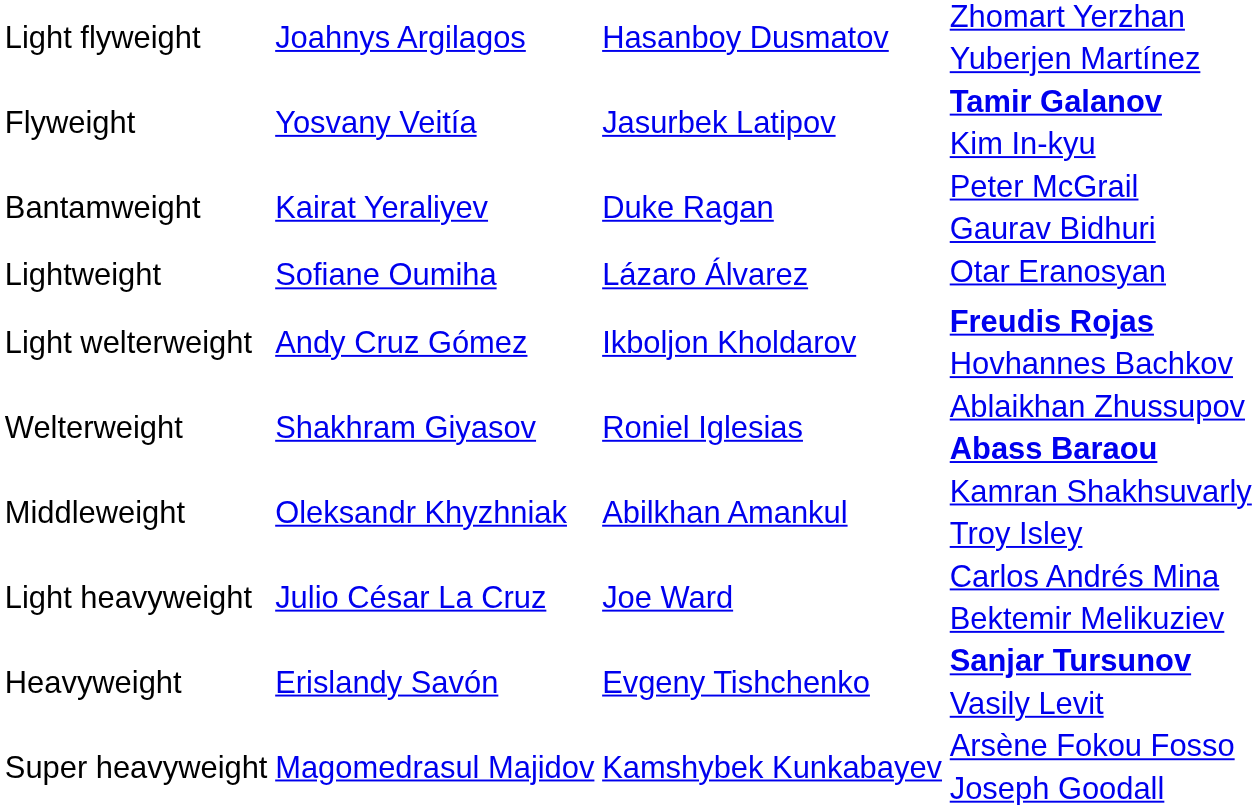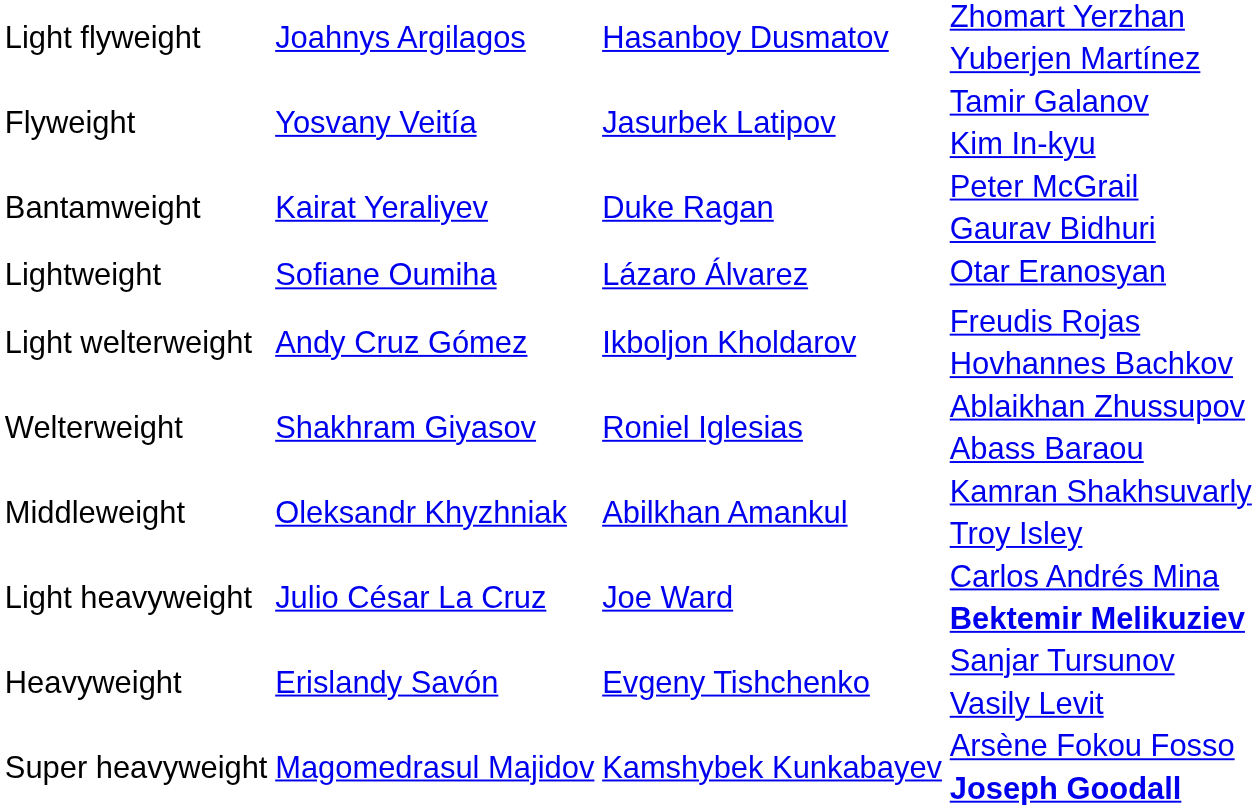(1056, 101) bold -> (1049, 101) normal
(1052, 321) bold -> (1045, 321) normal
(1054, 449) bold -> (1047, 449) normal
(1087, 618) normal -> (1097, 618) bold
(1070, 661) bold -> (1062, 661) normal
(1057, 788) normal -> (1066, 788) bold
